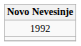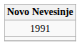(40, 28) 1992 -> (40, 28) 1991
